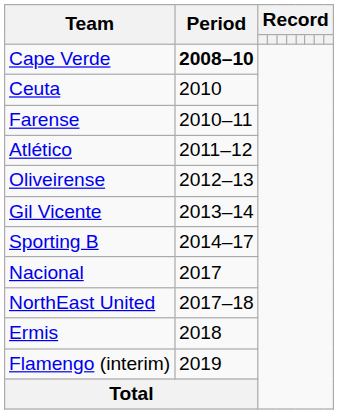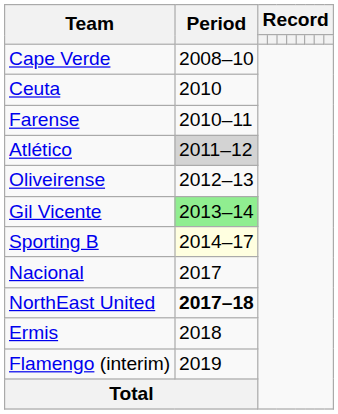(216, 59) bold -> (216, 59) normal
(216, 150) no background -> (216, 150) lightgrey background
(216, 211) no background -> (216, 211) lightgreen background
(216, 241) no background -> (216, 241) lightyellow background
(216, 302) normal -> (216, 302) bold
